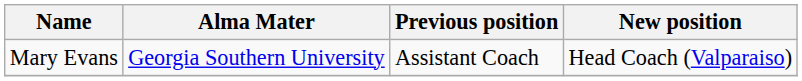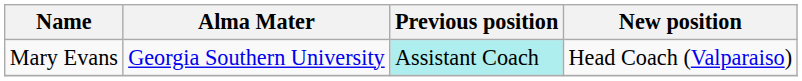(467, 57) no background -> (467, 57) paleturquoise background
